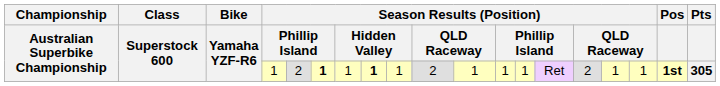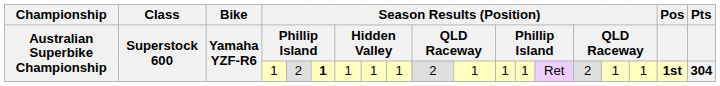(374, 71) bold -> (374, 71) normal
(701, 71) 305 -> (701, 71) 304
